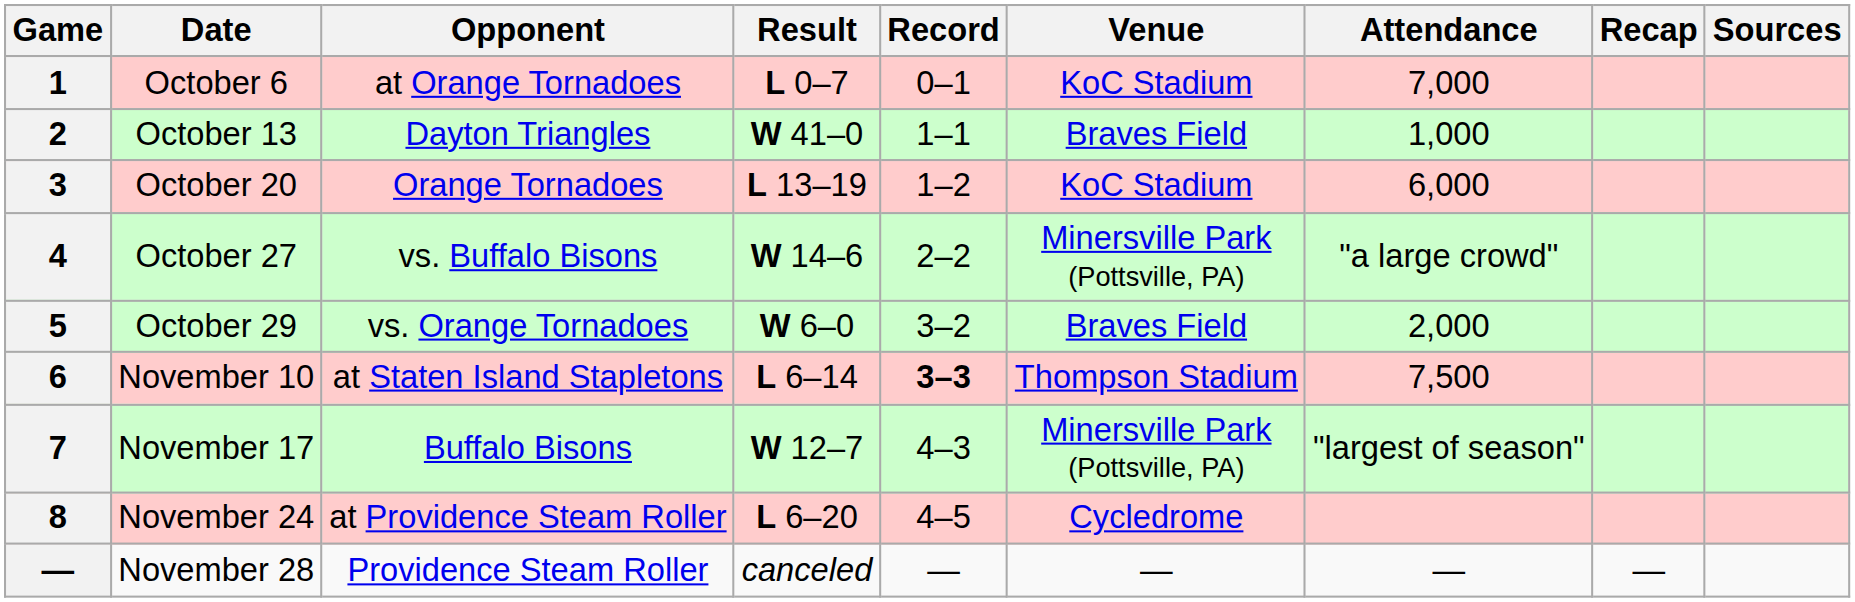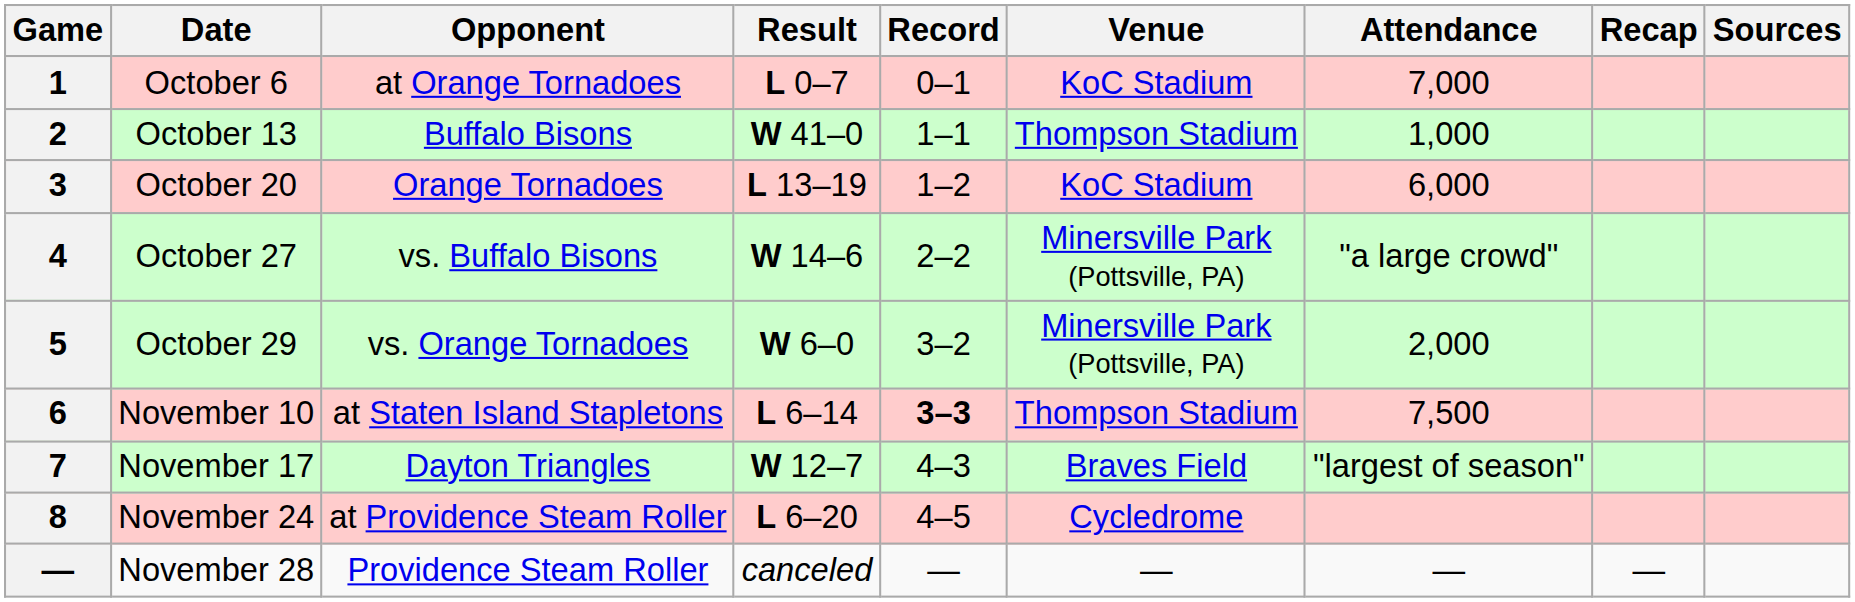(528, 133) Dayton Triangles -> (528, 133) Buffalo Bisons
(1156, 133) Braves Field -> (1156, 133) Thompson Stadium
(1156, 325) Braves Field -> (1156, 344) Minersville Park (Pottsville, PA)
(528, 447) Buffalo Bisons -> (528, 466) Dayton Triangles
(1156, 447) Minersville Park (Pottsville, PA) -> (1156, 466) Braves Field
